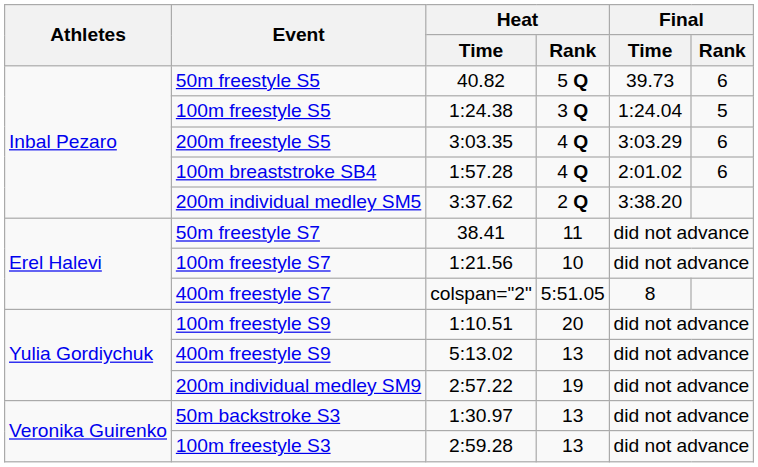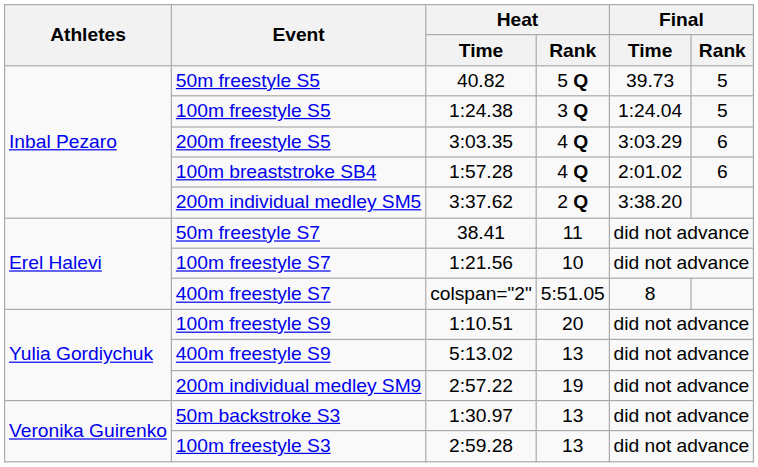(722, 80) 6 -> (722, 80) 5
